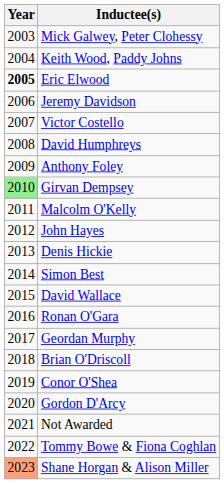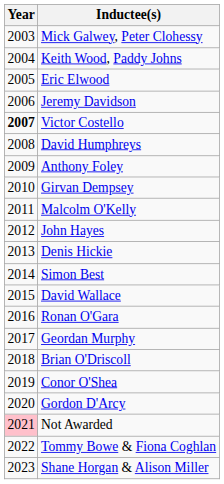(21, 79) bold -> (21, 79) normal
(21, 123) normal -> (21, 123) bold
(21, 187) lightgreen background -> (21, 187) no background
(21, 425) no background -> (21, 425) pink background
(21, 468) lightsalmon background -> (21, 468) no background
